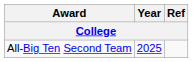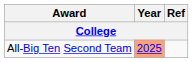(149, 48) no background -> (149, 48) lightsalmon background
